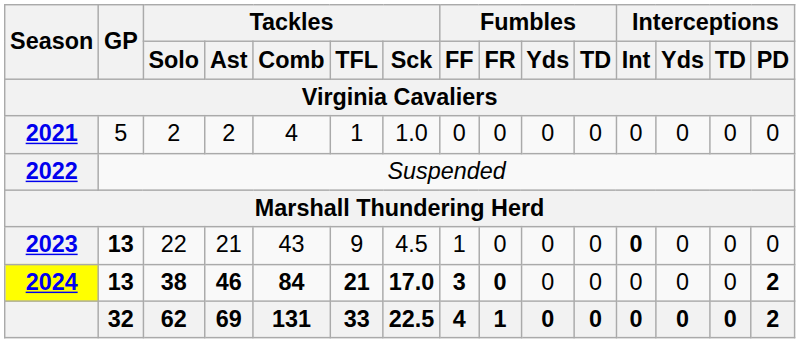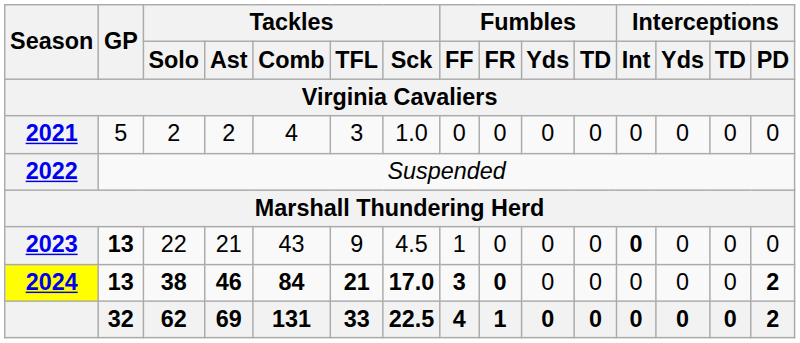(357, 134) 1 -> (357, 134) 3
